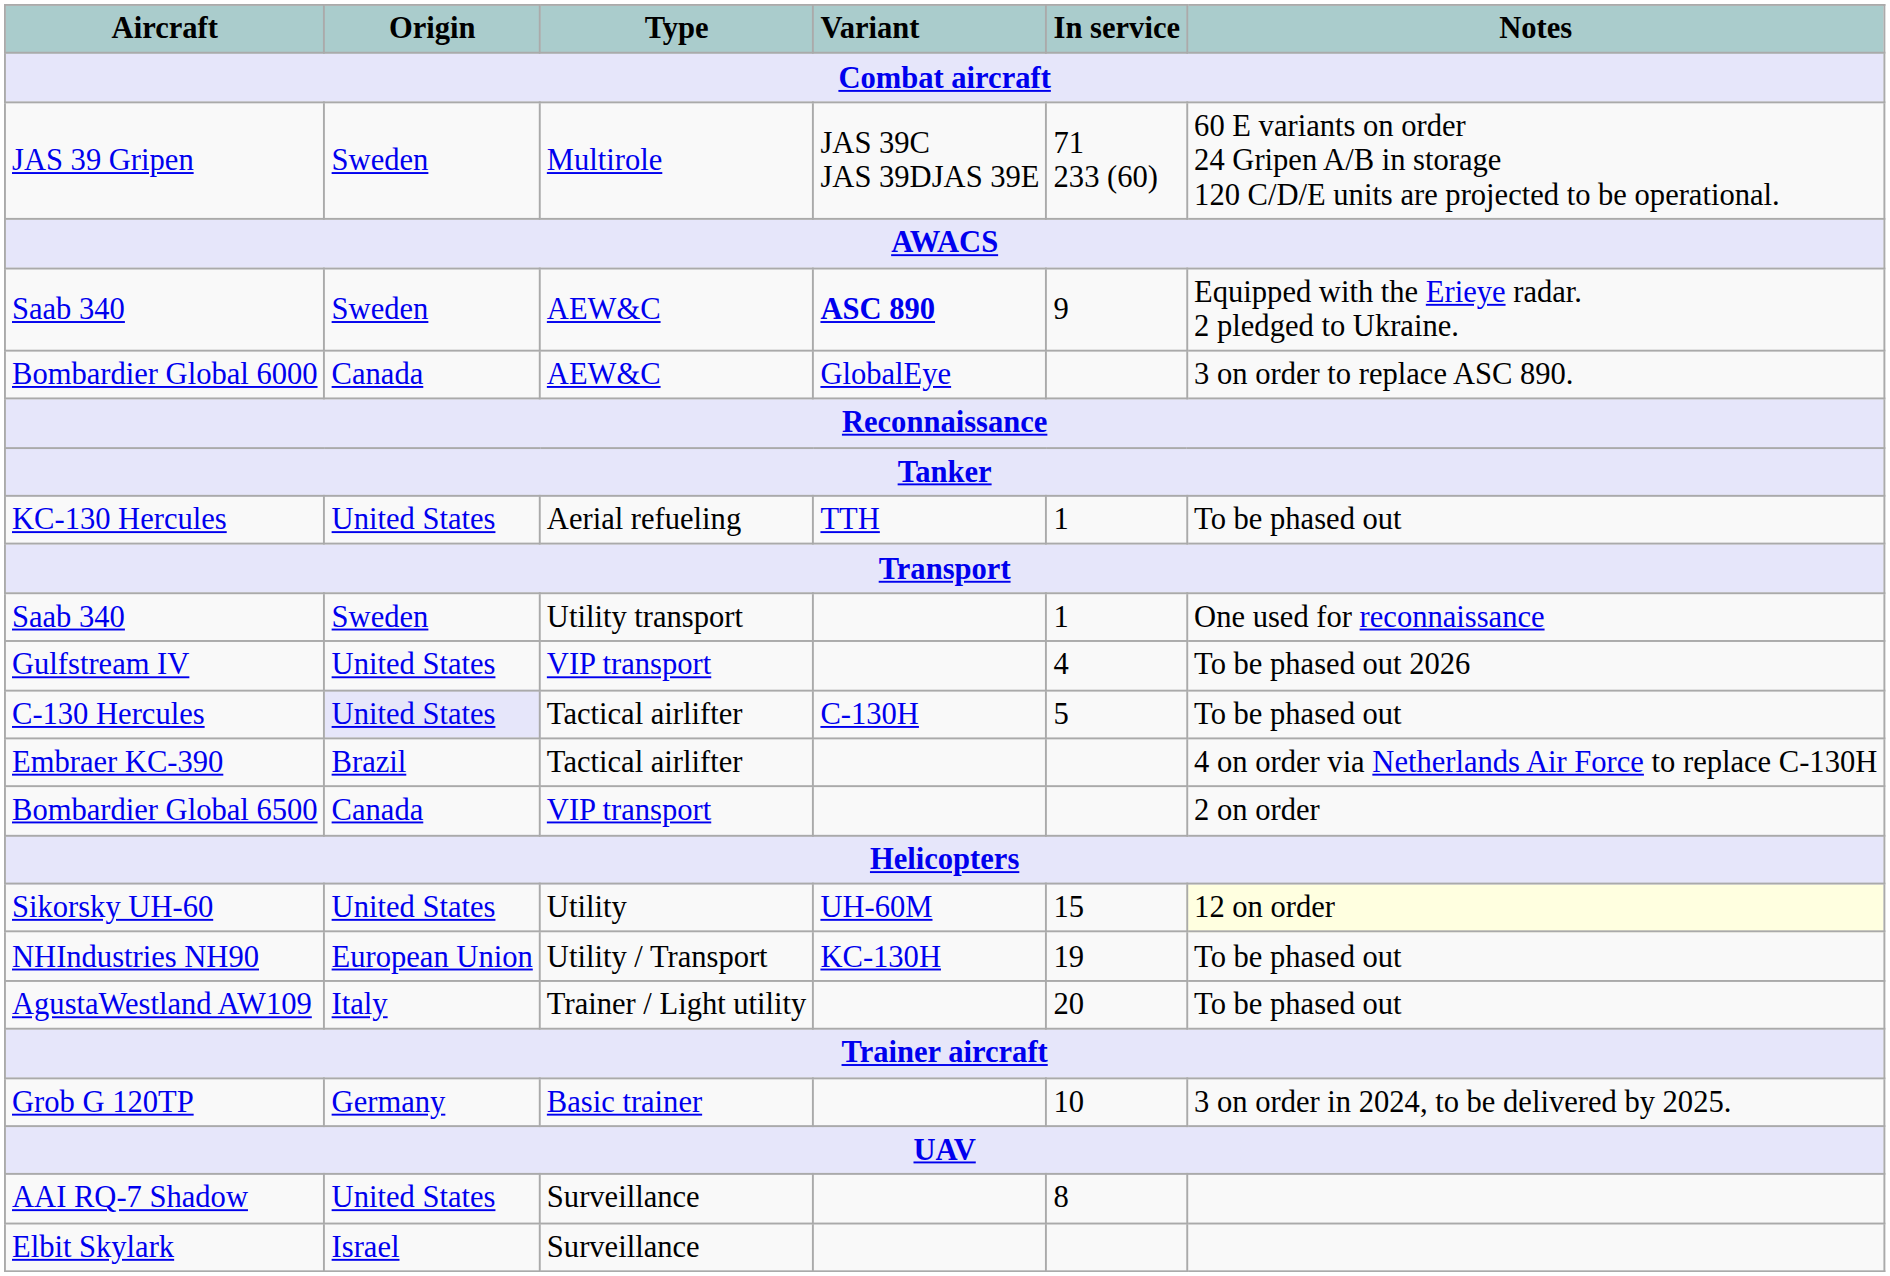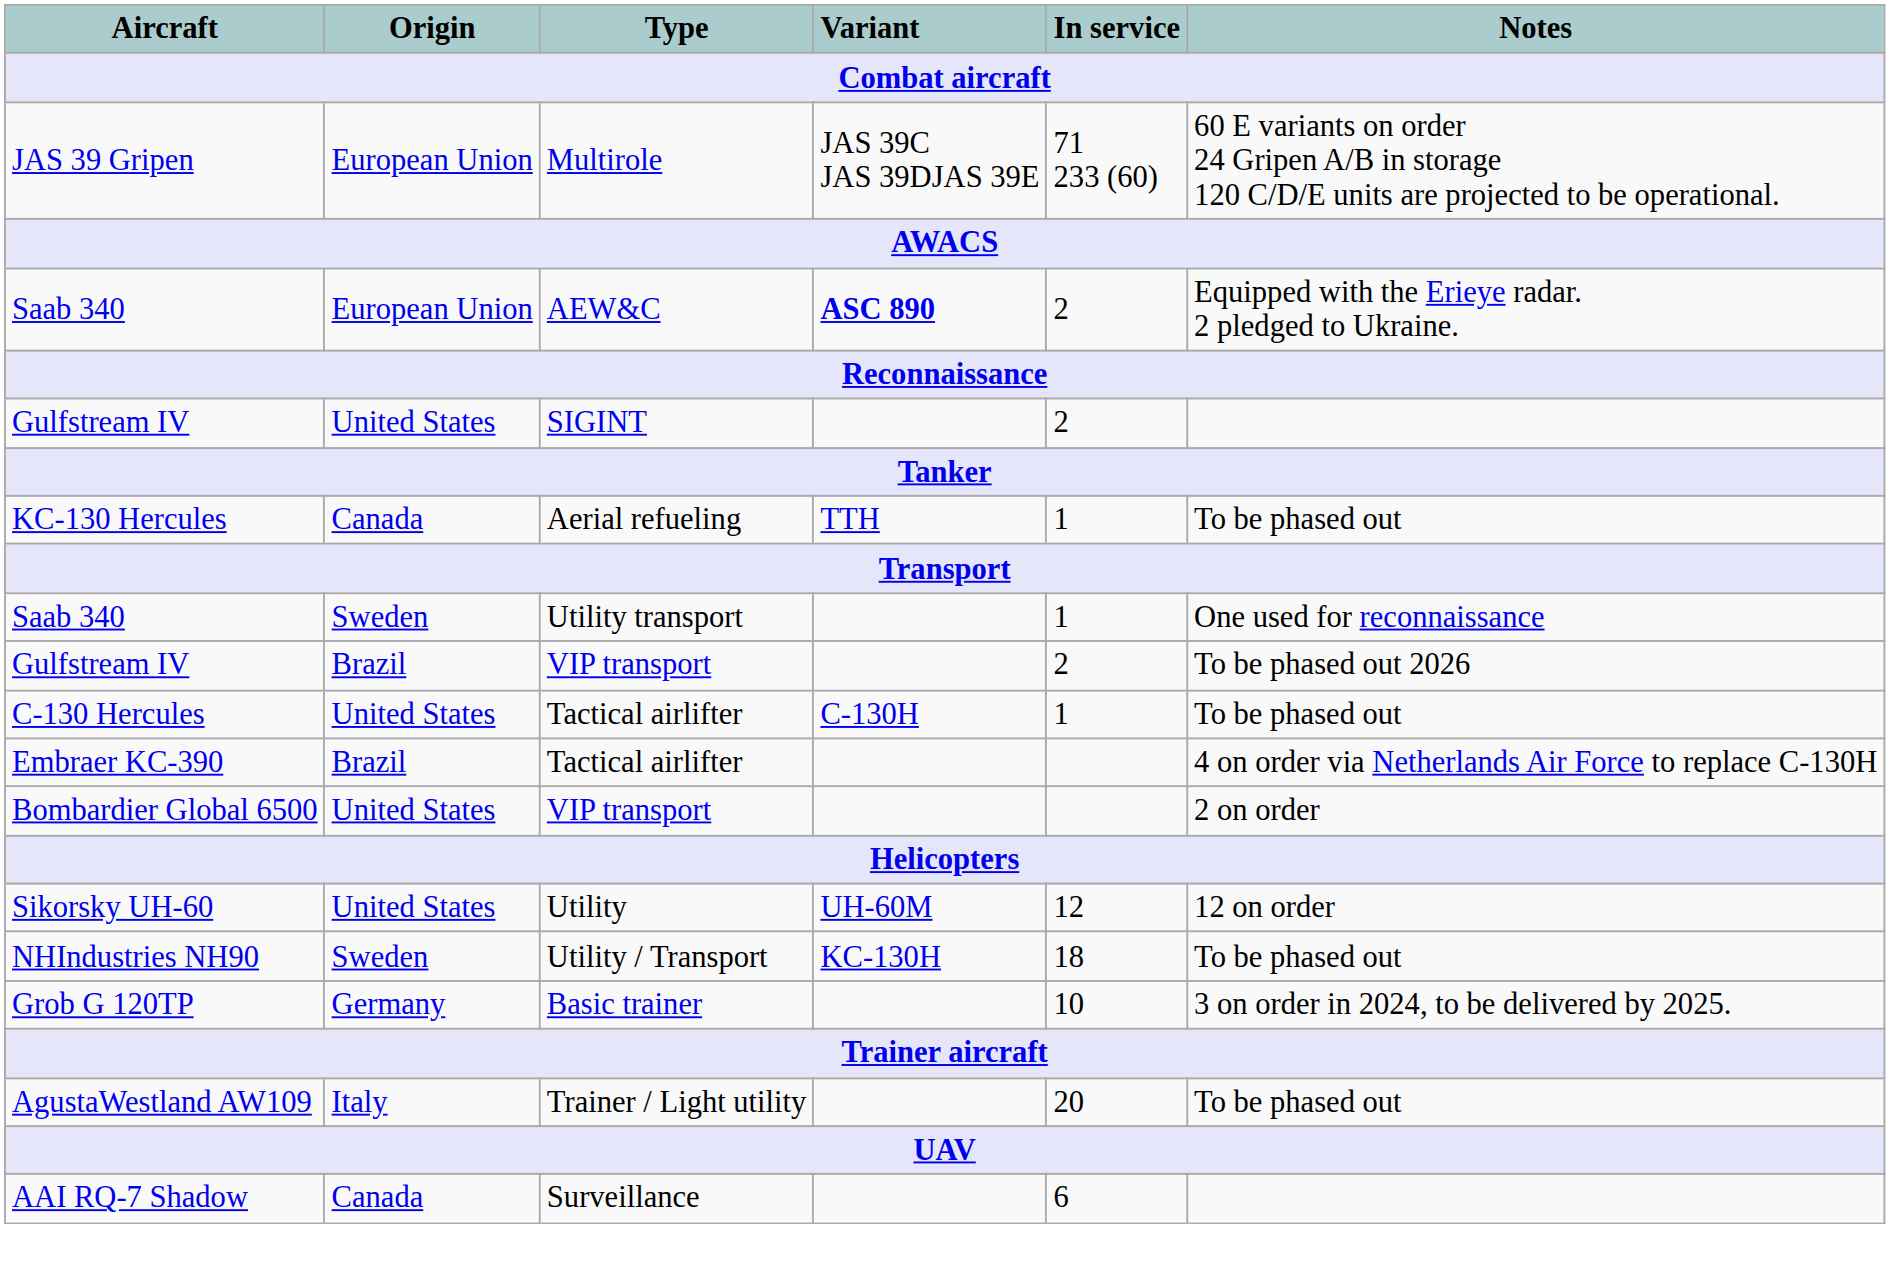(380, 160) Sweden -> (432, 160) European Union
(380, 308) Sweden -> (432, 308) European Union
(1061, 308) 9 -> (1061, 308) 2
- row: (165, 374)
+ row: (101, 422)
(414, 519) United States -> (377, 519) Canada
(414, 665) United States -> (369, 665) Brazil
(1061, 665) 4 -> (1061, 665) 2
(414, 713) lavender background -> (414, 713) no background
(1061, 713) 5 -> (1061, 713) 1
(377, 810) Canada -> (414, 810) United States
(1069, 907) 15 -> (1069, 907) 12
(1265, 907) lightyellow background -> (1265, 907) no background
(432, 955) European Union -> (380, 955) Sweden
(1069, 955) 19 -> (1069, 955) 18
rows swapped: (162, 1004) <-> (103, 1101)
(414, 1198) United States -> (377, 1198) Canada
(1061, 1198) 8 -> (1061, 1198) 6
- row: (93, 1246)
